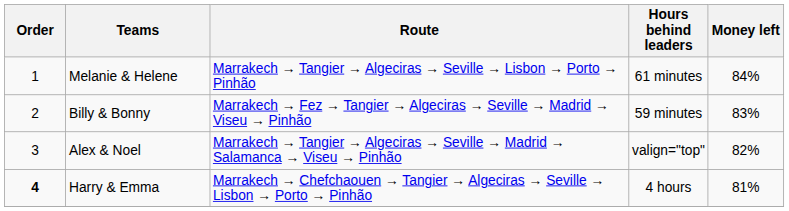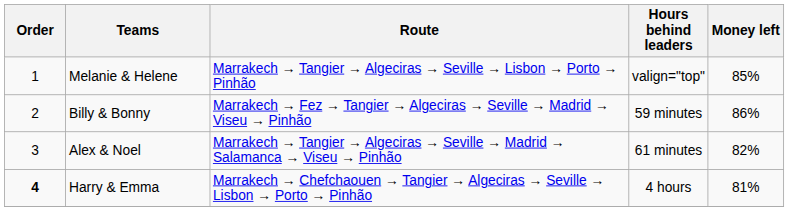(669, 75) 61 minutes -> (669, 75) valign="top"
(746, 75) 84% -> (746, 75) 85%
(746, 113) 83% -> (746, 113) 86%
(669, 150) valign="top" -> (669, 150) 61 minutes
